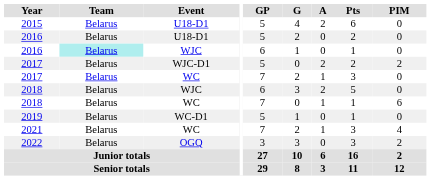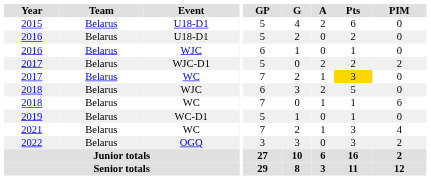(101, 50) paleturquoise background -> (101, 50) no background
(353, 76) no background -> (353, 76) gold background
